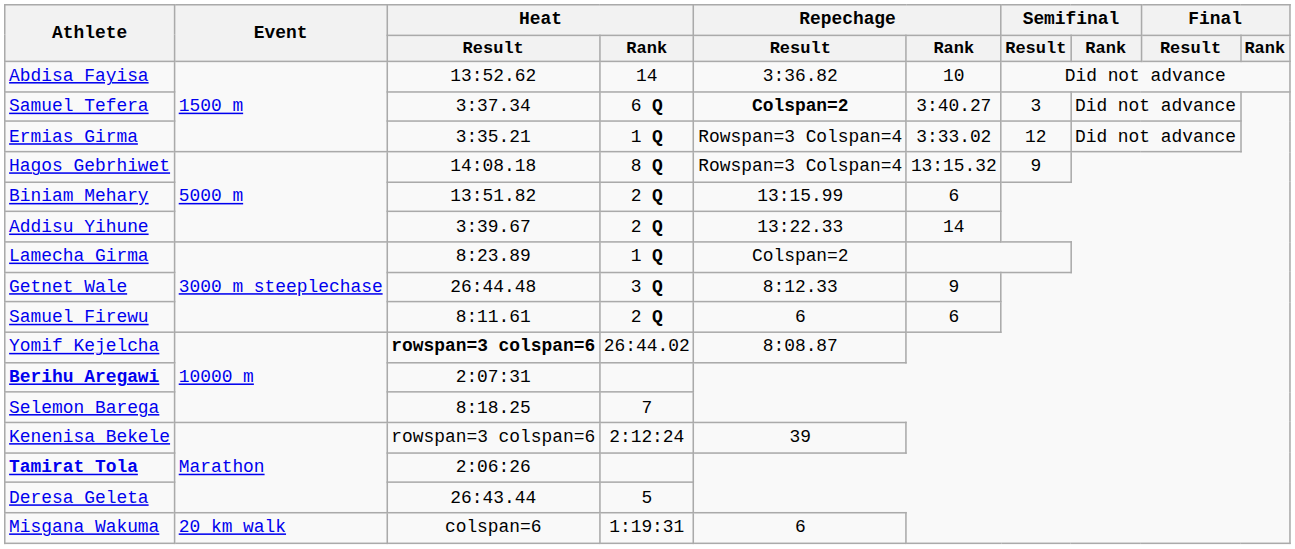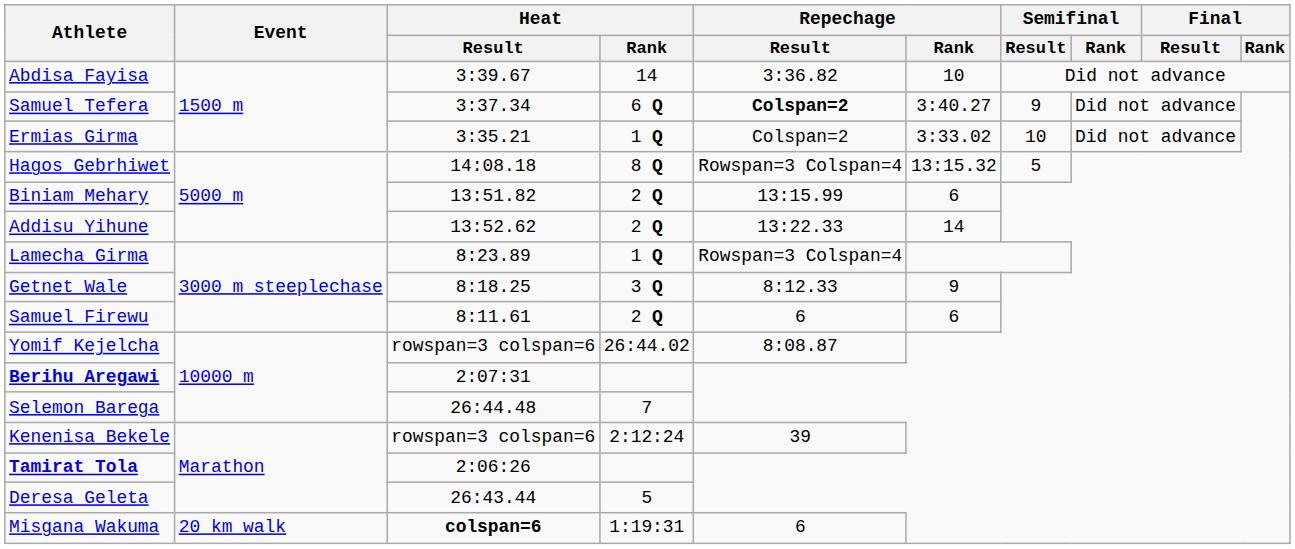(493, 76) 13:52.62 -> (493, 76) 3:39.67
(1036, 106) 3 -> (1036, 106) 9
(800, 136) Rowspan=3 Colspan=4 -> (800, 136) Colspan=2
(1036, 136) 12 -> (1036, 136) 10
(1036, 166) 9 -> (1036, 166) 5
(493, 227) 3:39.67 -> (493, 227) 13:52.62
(800, 257) Colspan=2 -> (800, 257) Rowspan=3 Colspan=4
(493, 287) 26:44.48 -> (493, 287) 8:18.25
(493, 347) bold -> (493, 347) normal
(493, 407) 8:18.25 -> (493, 407) 26:44.48
(493, 527) normal -> (493, 527) bold
